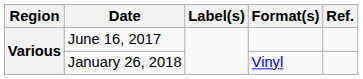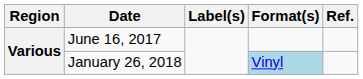(267, 62) no background -> (267, 62) lightblue background
